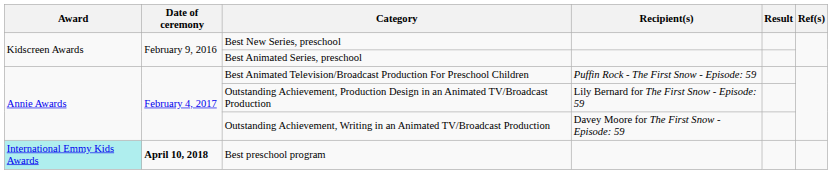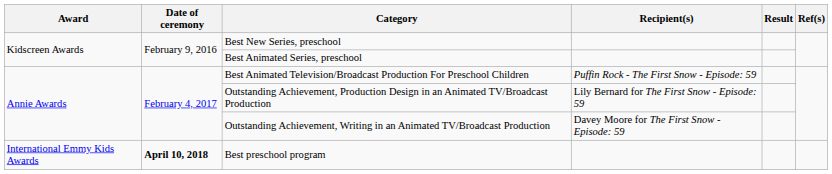(60, 154) paleturquoise background -> (60, 154) no background
